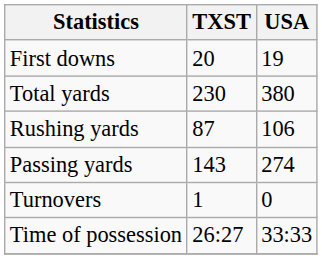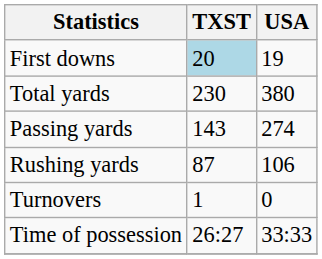(204, 57) no background -> (204, 57) lightblue background
rows swapped: (74, 128) <-> (71, 164)
